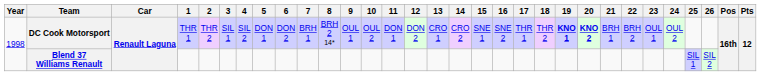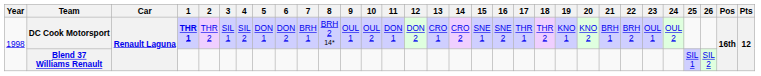(188, 33) normal -> (188, 33) bold
(567, 33) bold -> (566, 33) normal
(589, 33) bold -> (588, 33) normal
